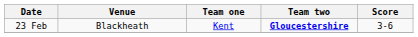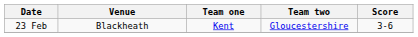(309, 26) bold -> (309, 26) normal
